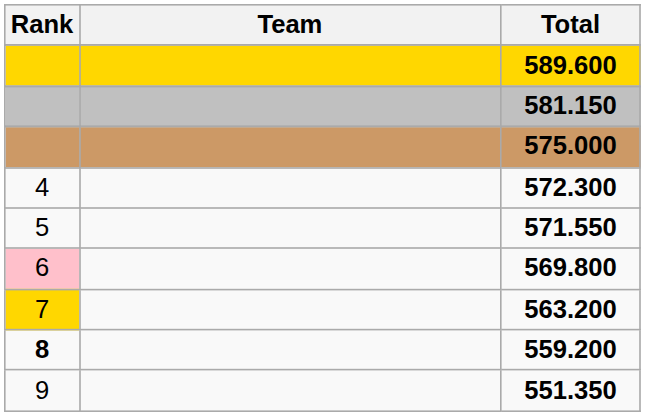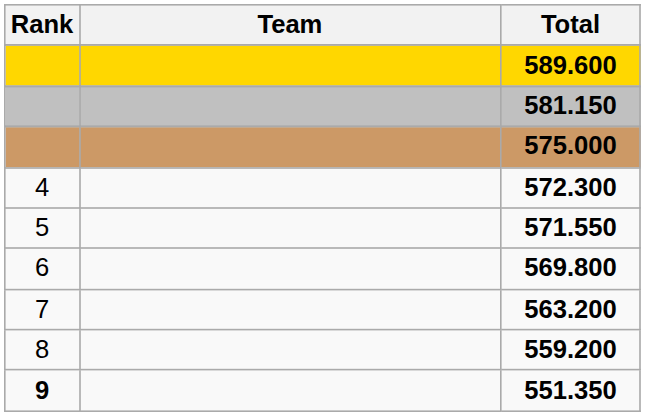(42, 268) pink background -> (42, 268) no background
(42, 308) gold background -> (42, 308) no background
(42, 349) bold -> (42, 349) normal
(42, 390) normal -> (42, 390) bold
